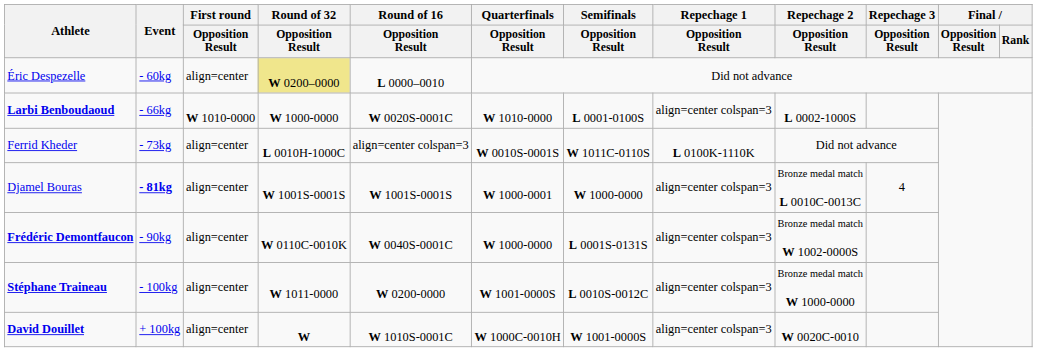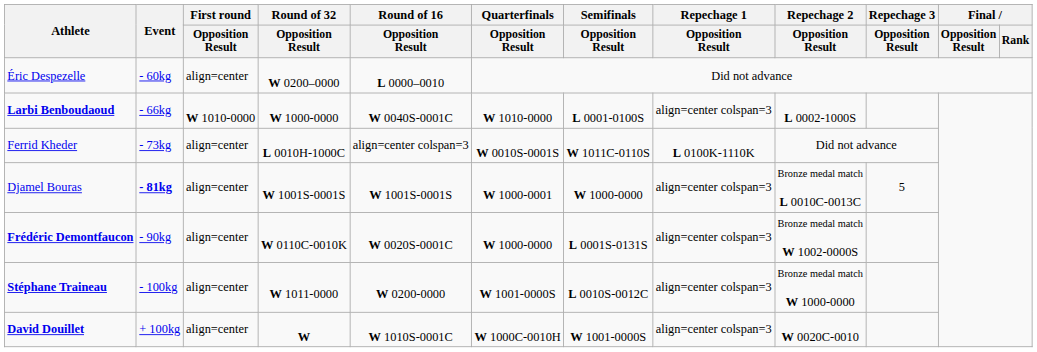(304, 83) khaki background -> (304, 83) no background
(411, 118) W 0020S-0001C -> (411, 118) W 0040S-0001C
(902, 188) 4 -> (902, 188) 5
(411, 245) W 0040S-0001C -> (411, 245) W 0020S-0001C
